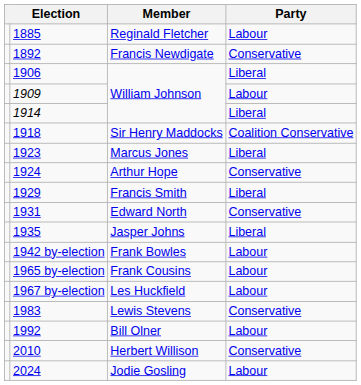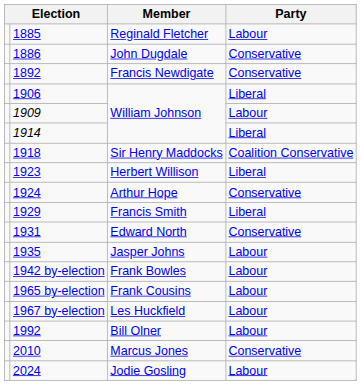+ row: (27, 53)
(149, 152) Marcus Jones -> (154, 172) Herbert Willison
(247, 232) Liberal -> (248, 251) Labour
- row: (27, 311)
(154, 350) Herbert Willison -> (149, 350) Marcus Jones
